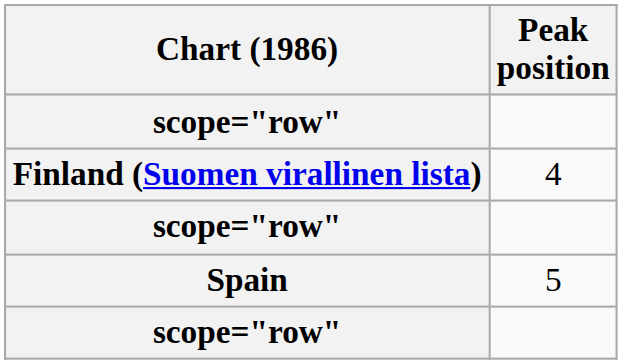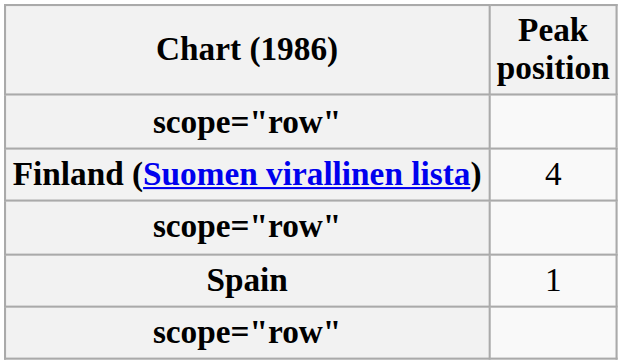(553, 279) 5 -> (553, 279) 1
